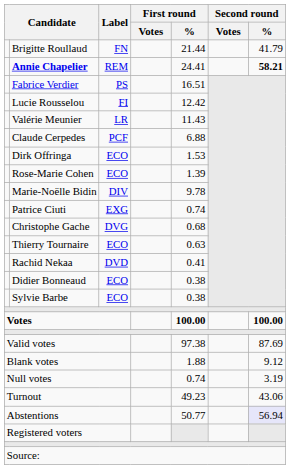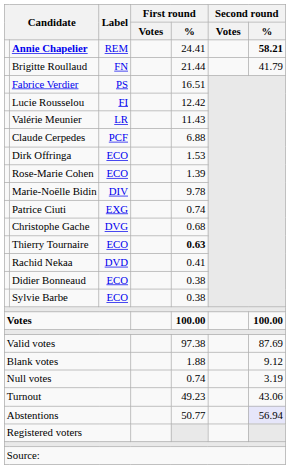rows swapped: (50, 66) <-> (49, 49)
(196, 244) normal -> (196, 244) bold
